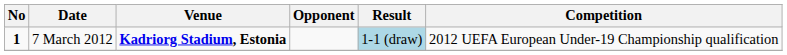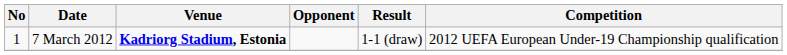(17, 38) bold -> (17, 38) normal
(392, 38) lightblue background -> (392, 38) no background
